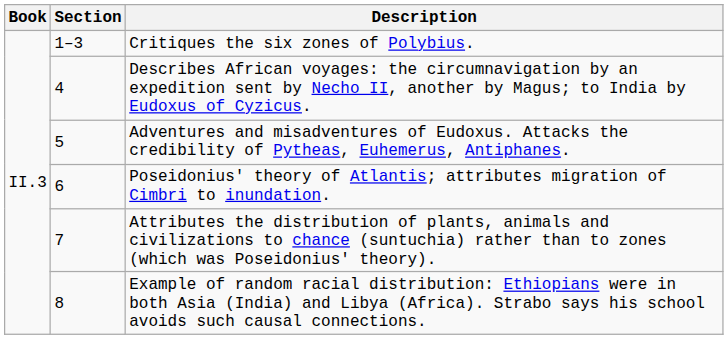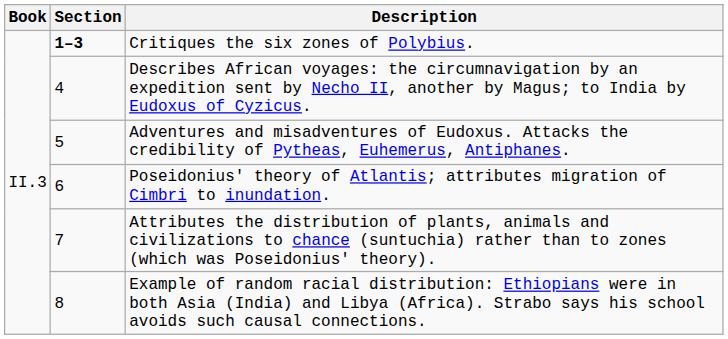(69, 44) normal -> (69, 44) bold
